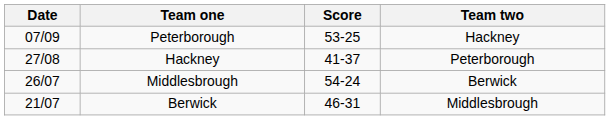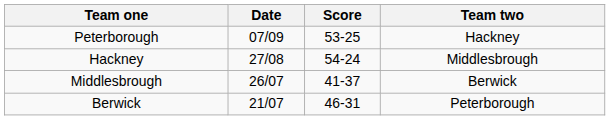columns swapped: (42, 15) <-> (192, 15)
(342, 59) 41-37 -> (342, 59) 54-24
(492, 59) Peterborough -> (492, 59) Middlesbrough
(342, 81) 54-24 -> (342, 81) 41-37
(492, 103) Middlesbrough -> (492, 103) Peterborough
